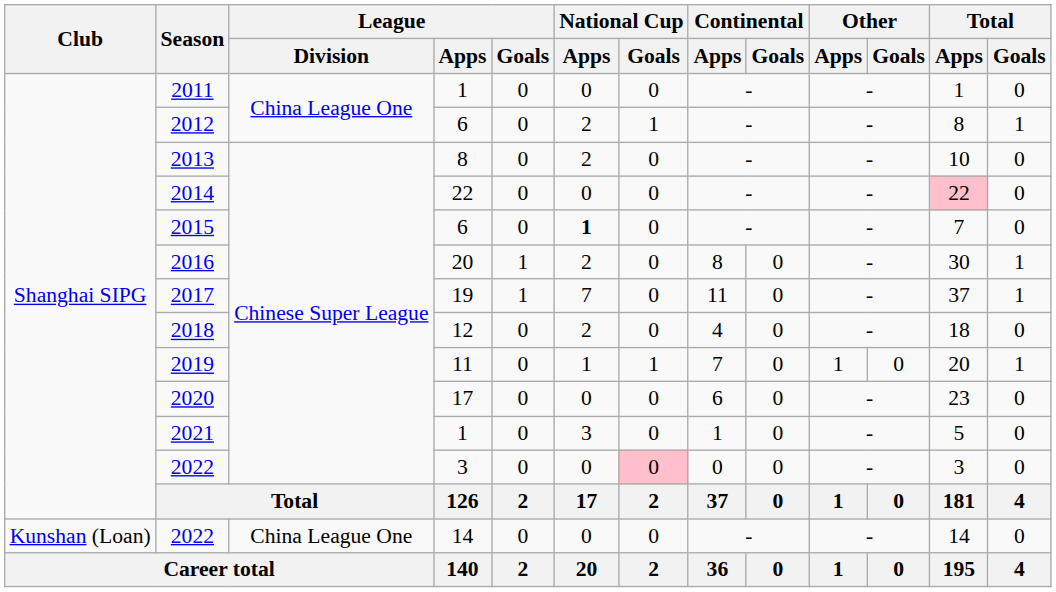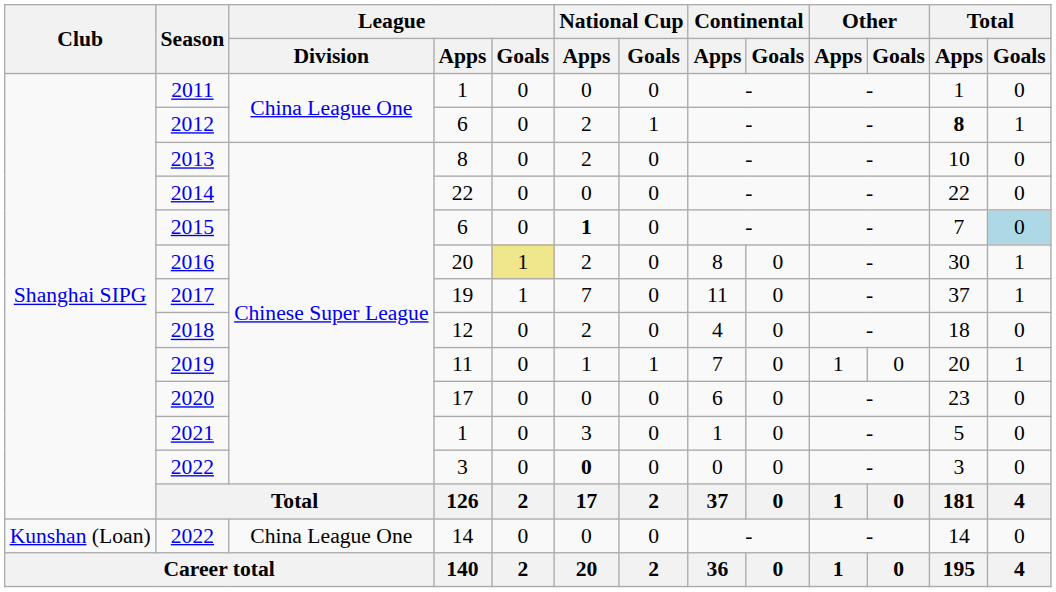(959, 124) normal -> (959, 124) bold
(959, 192) pink background -> (959, 192) no background
(1019, 227) no background -> (1019, 227) lightblue background
(523, 261) no background -> (523, 261) khaki background
(586, 466) normal -> (586, 466) bold
(654, 466) pink background -> (654, 466) no background
